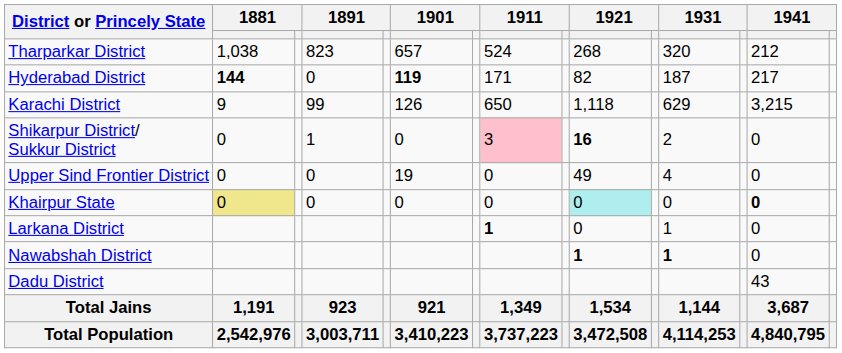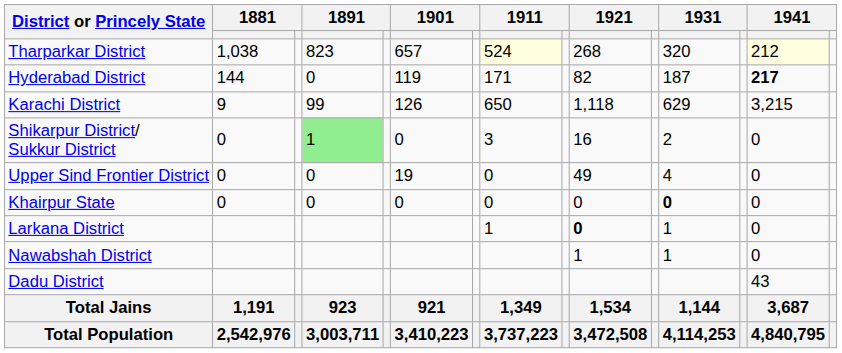(498, 51) no background -> (498, 51) lightyellow background
(765, 51) no background -> (765, 51) lightyellow background
(231, 78) bold -> (231, 78) normal
(408, 78) bold -> (408, 78) normal
(765, 78) normal -> (765, 78) bold
(311, 140) no background -> (311, 140) lightgreen background
(489, 140) pink background -> (489, 140) no background
(583, 140) bold -> (583, 140) normal
(221, 202) khaki background -> (221, 202) no background
(578, 202) paleturquoise background -> (578, 202) no background
(667, 202) normal -> (667, 202) bold
(756, 202) bold -> (756, 202) normal
(489, 228) bold -> (489, 228) normal
(578, 228) normal -> (578, 228) bold
(578, 255) bold -> (578, 255) normal
(667, 255) bold -> (667, 255) normal
